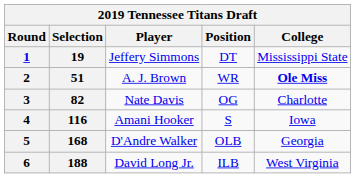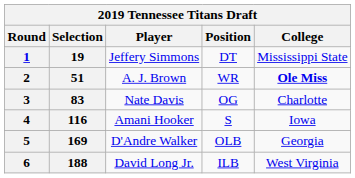(77, 99) 82 -> (77, 99) 83
(77, 141) 168 -> (77, 141) 169
